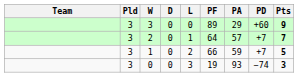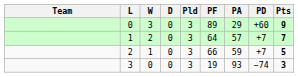columns swapped: (130, 11) <-> (190, 11)
